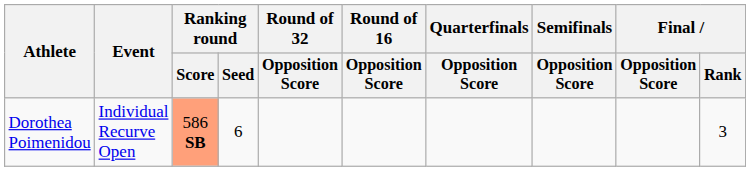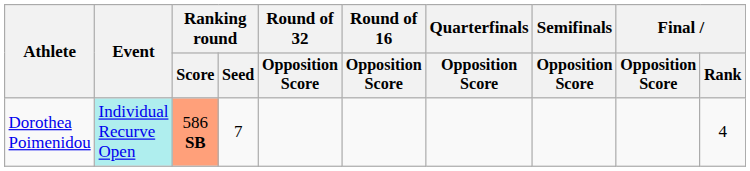(134, 132) no background -> (134, 132) paleturquoise background
(238, 132) 6 -> (238, 132) 7
(723, 132) 3 -> (723, 132) 4
